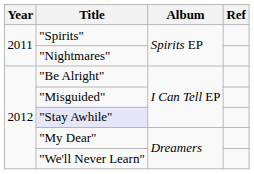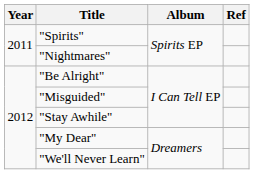(76, 117) lavender background -> (76, 117) no background
